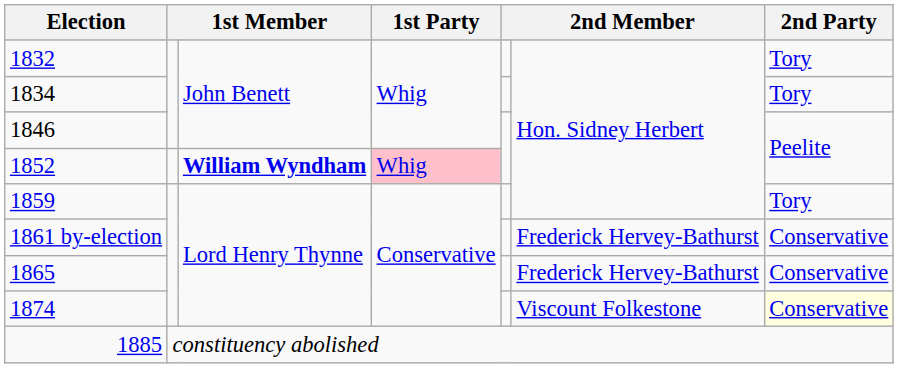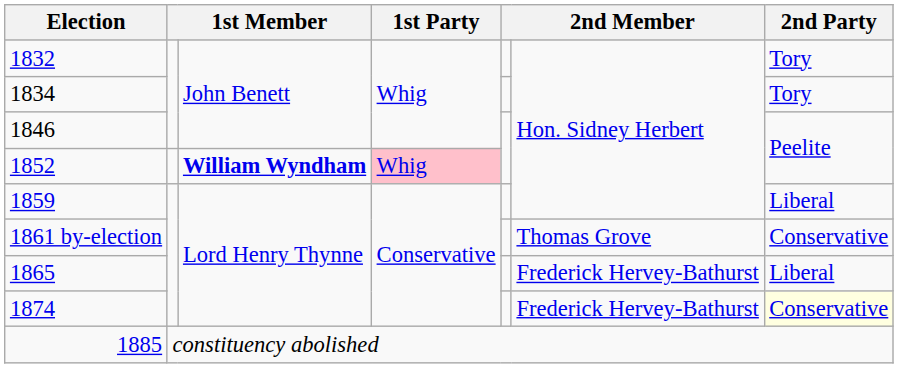(790, 201) Tory -> (802, 201) Liberal
(638, 237) Frederick Hervey-Bathurst -> (584, 237) Thomas Grove
(829, 272) Conservative -> (802, 272) Liberal
(609, 308) Viscount Folkestone -> (638, 308) Frederick Hervey-Bathurst
